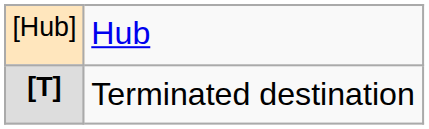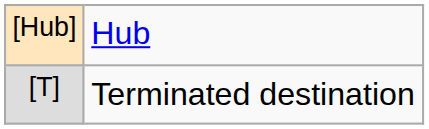(44, 94) bold -> (44, 87) normal
